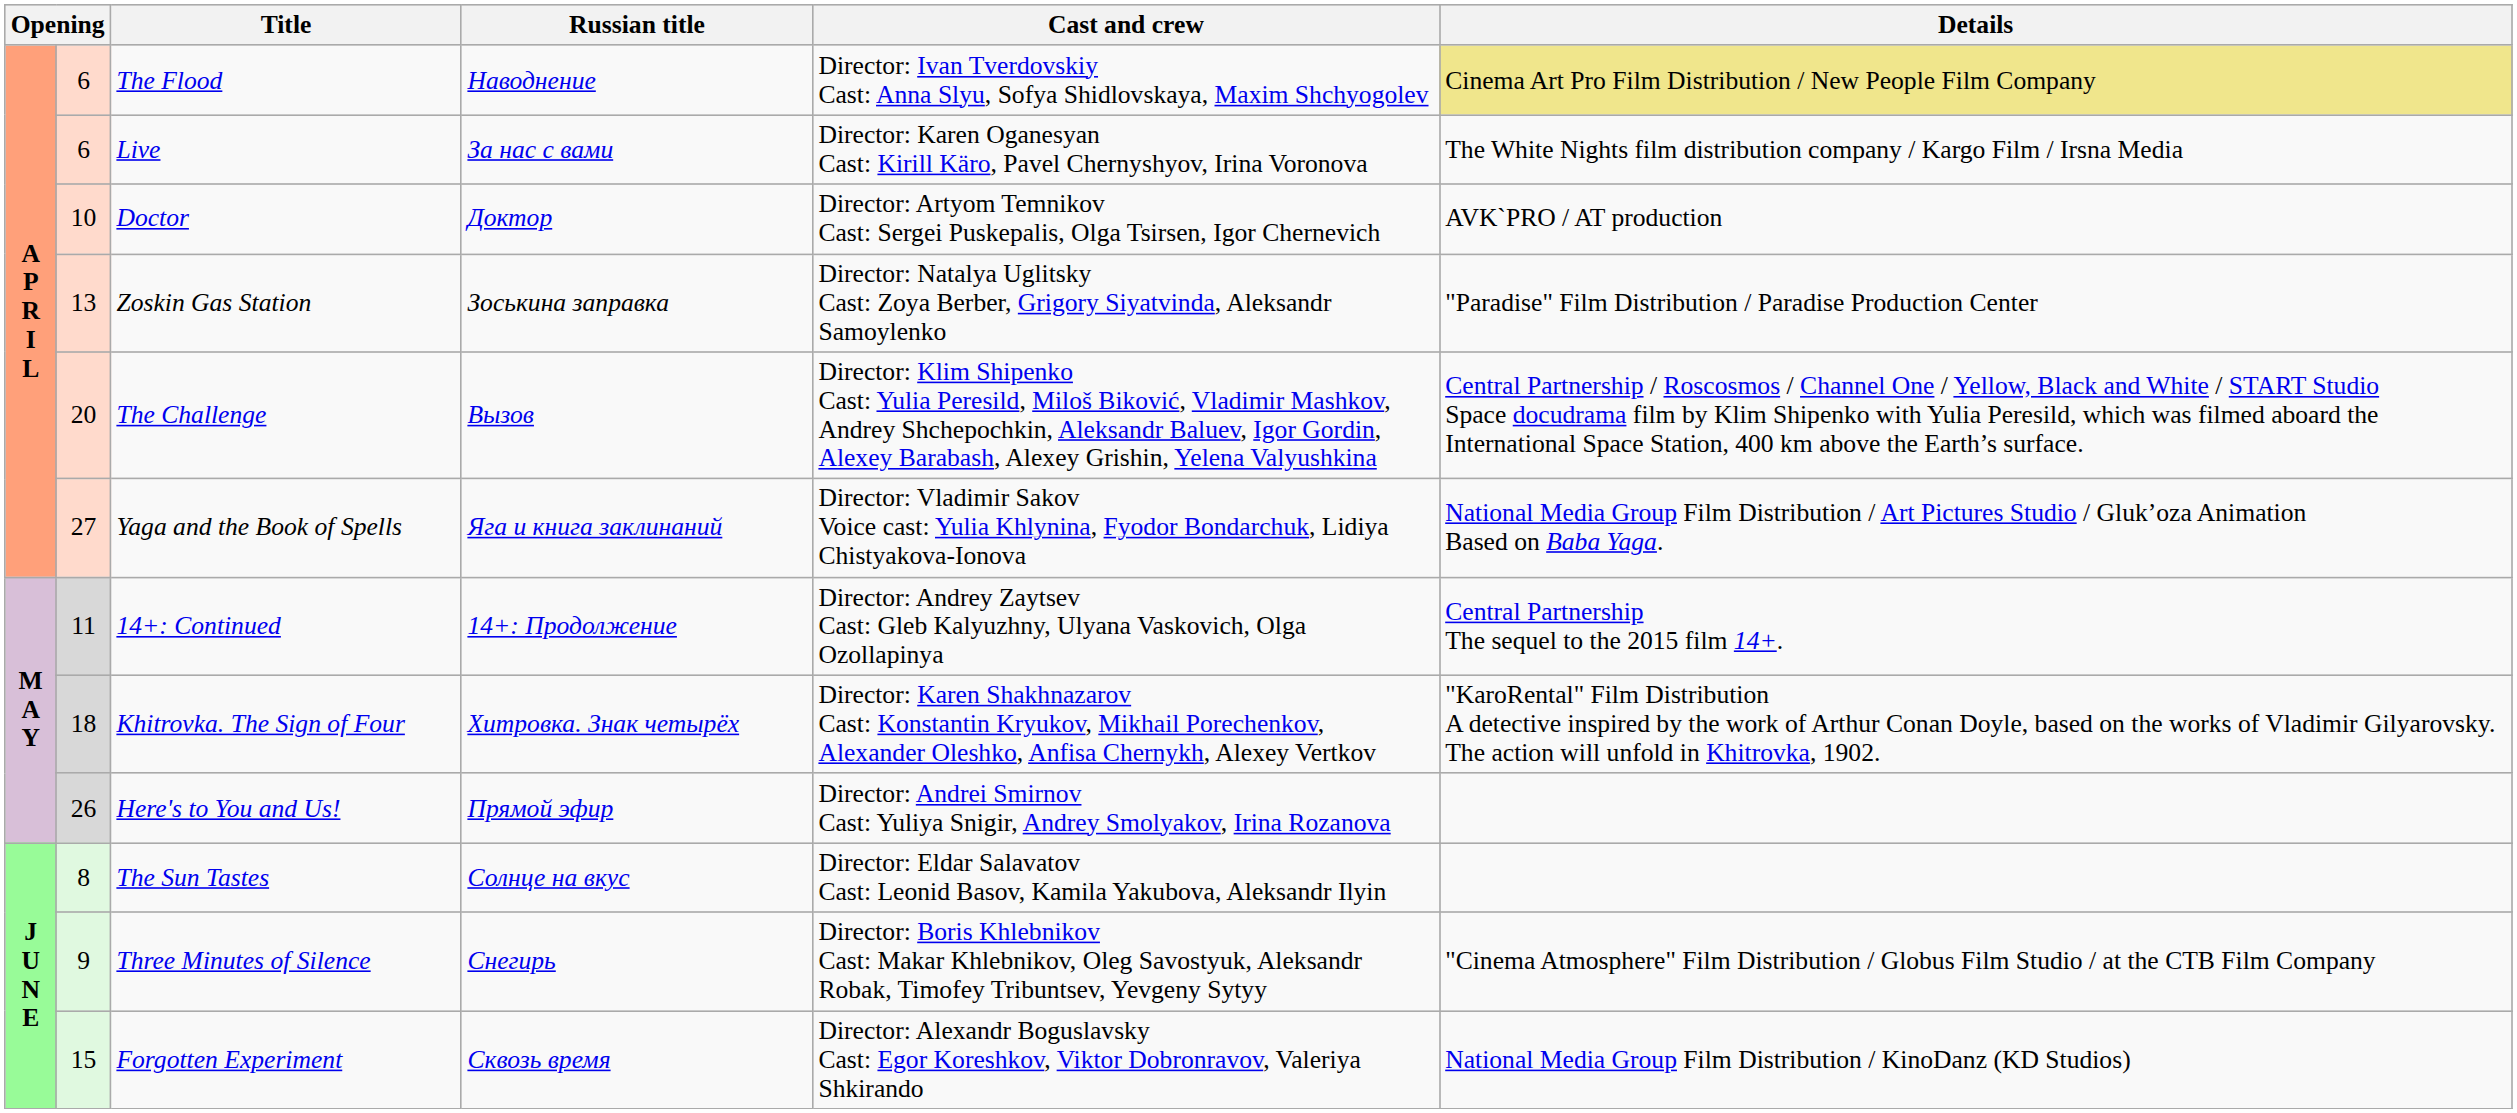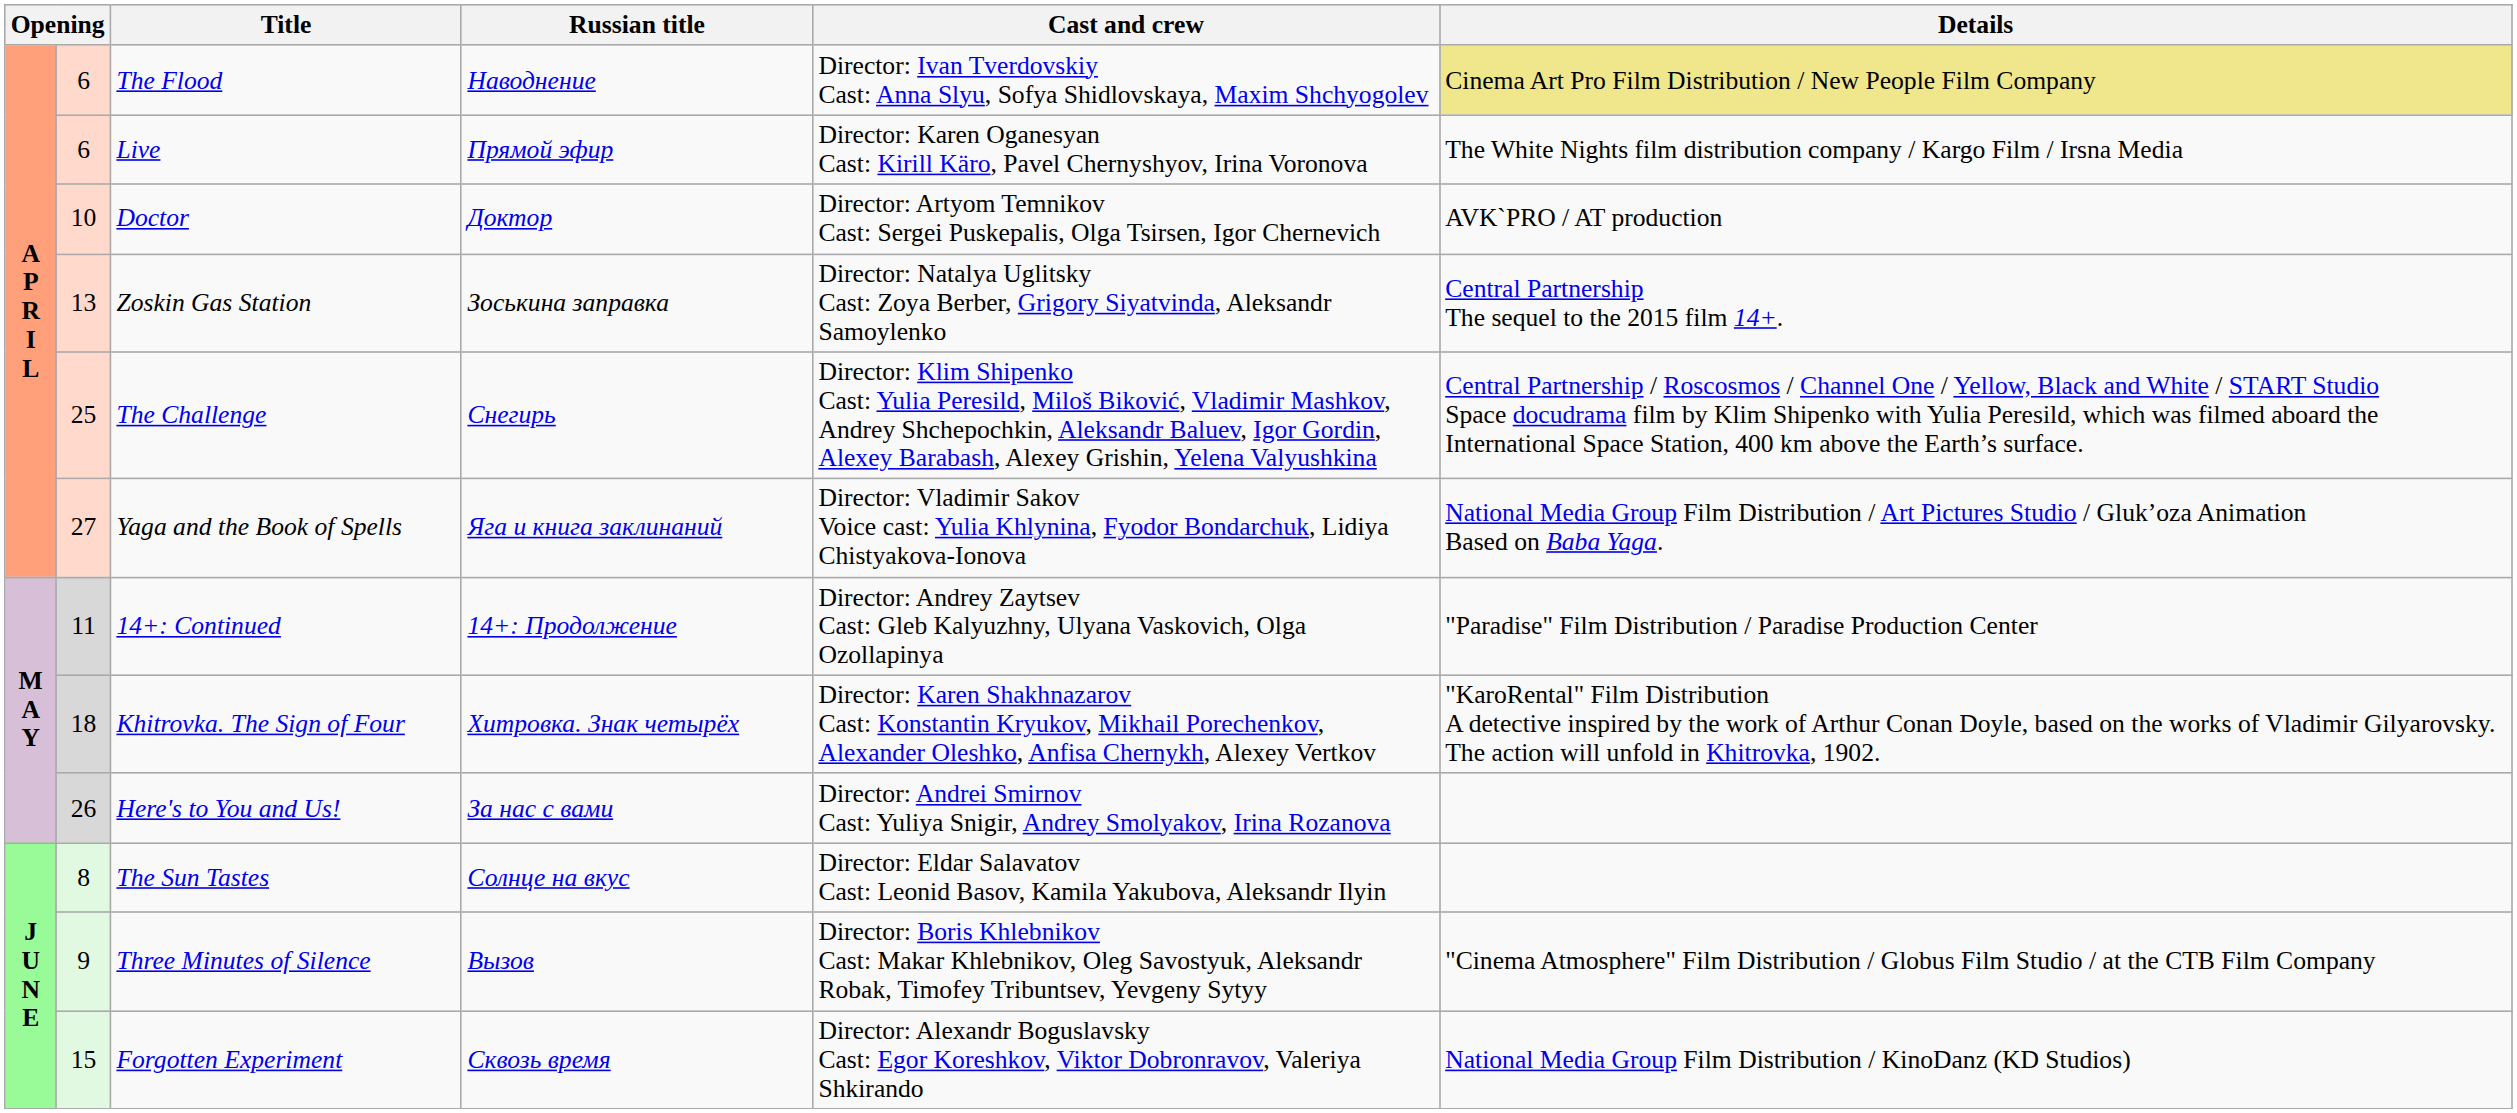(540, 149) За нас с вами -> (540, 149) Прямой эфир
(1741, 302) "Paradise" Film Distribution / Paradise Production Center -> (1614, 302) Central Partnership The sequel to the 2015 film 14+.
(84, 414) 20 -> (84, 414) 25
(501, 415) Вызов -> (512, 415) Снегирь
(1614, 625) Central Partnership The sequel to the 2015 film 14+. -> (1741, 625) "Paradise" Film Distribution / Paradise Production Center
(540, 807) Прямой эфир -> (540, 807) За нас с вами
(512, 961) Снегирь -> (501, 961) Вызов
